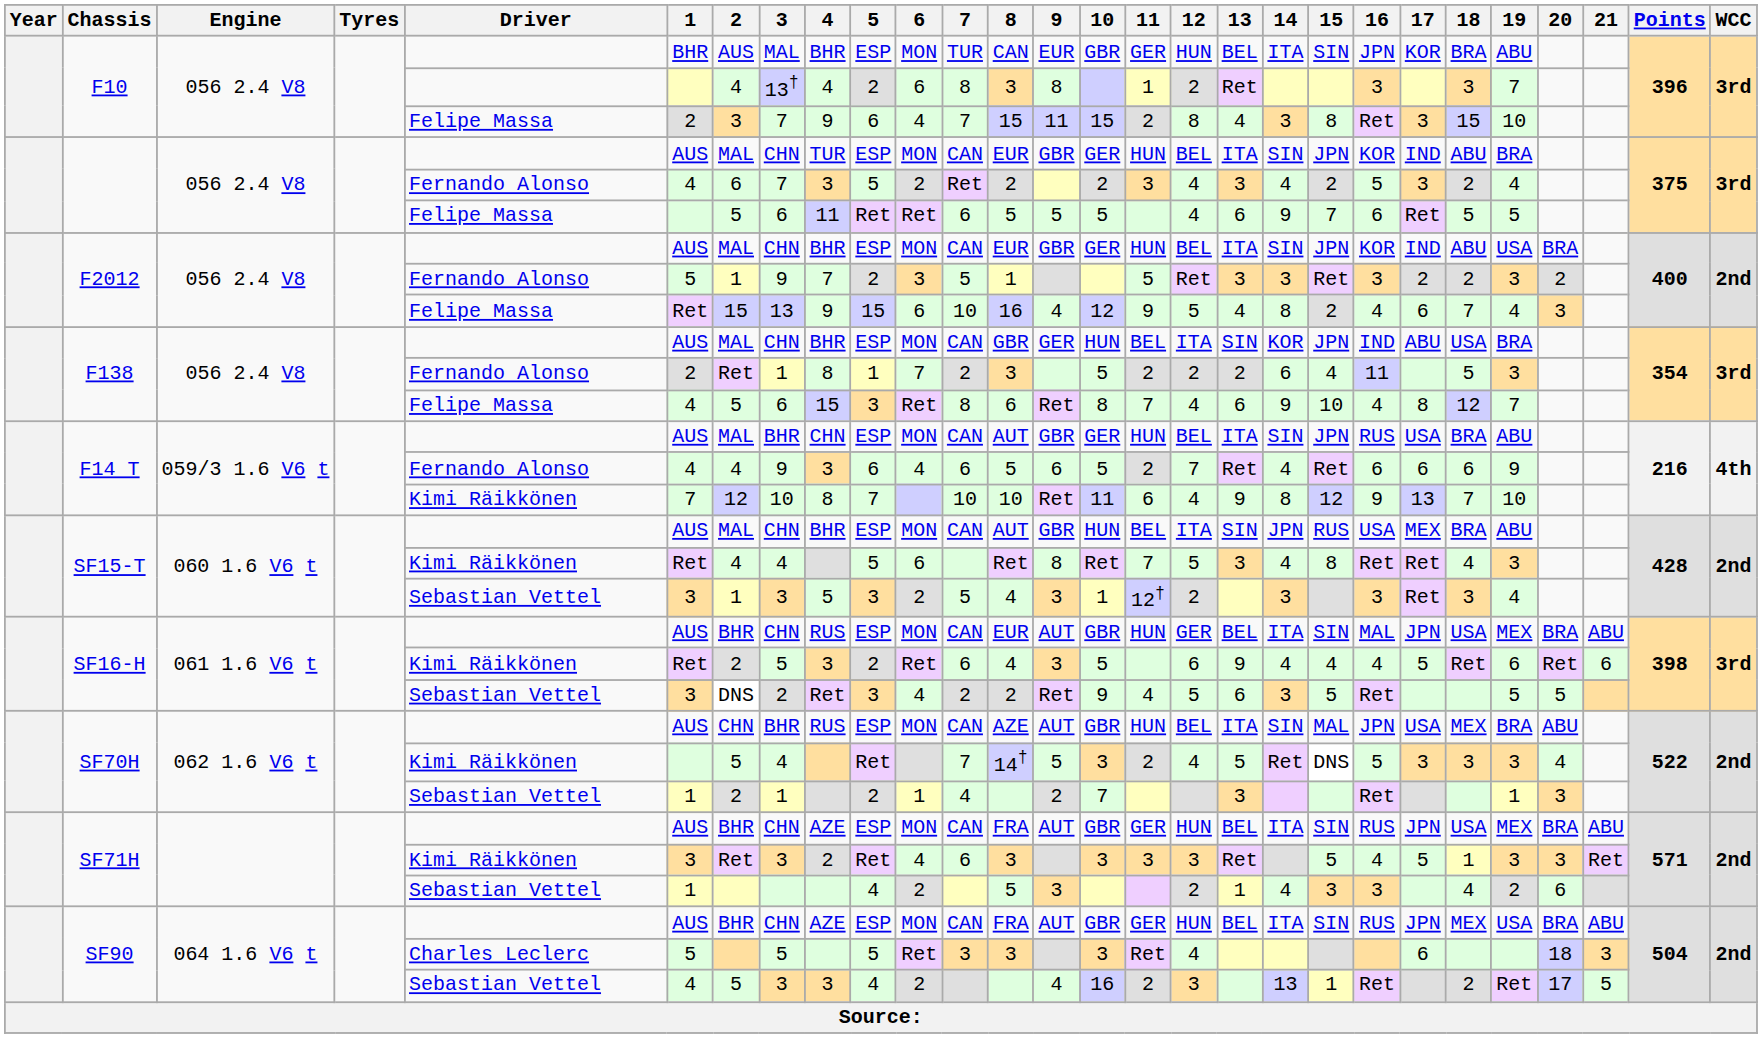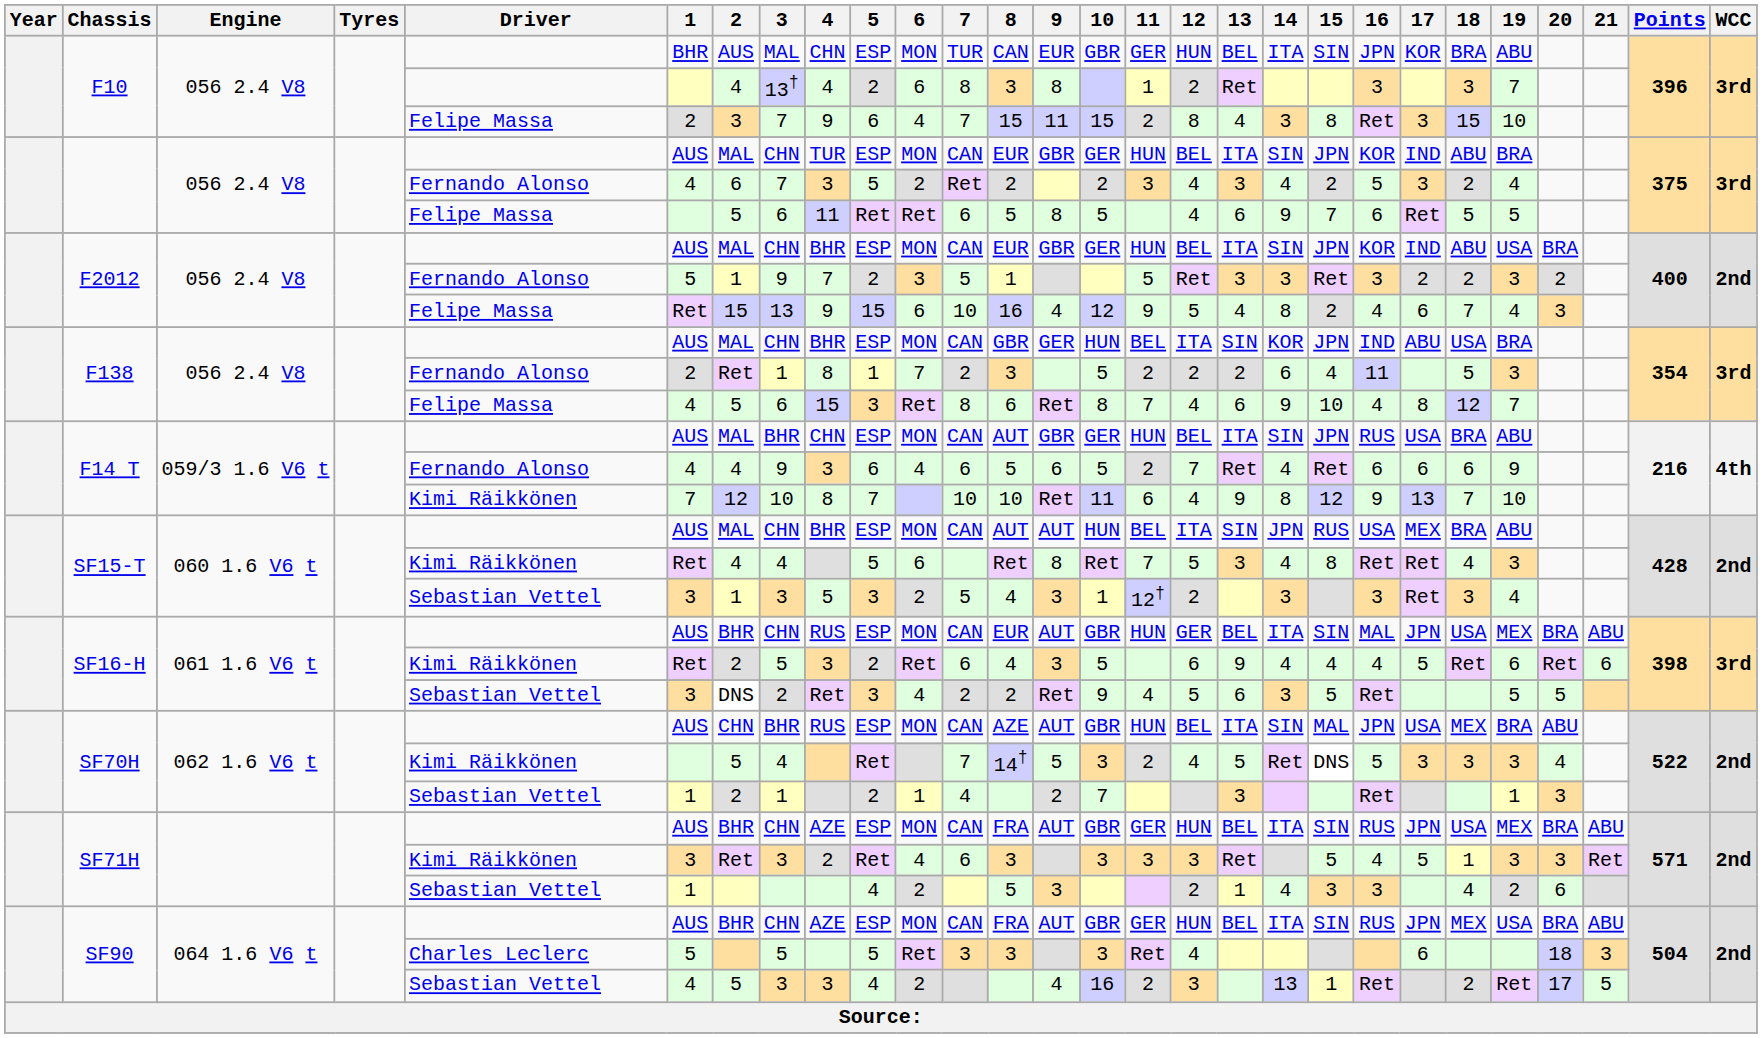(828, 52) BHR -> (828, 52) CHN
(1057, 216) 5 -> (1057, 216) 8
(1057, 531) GBR -> (1057, 531) AUT
